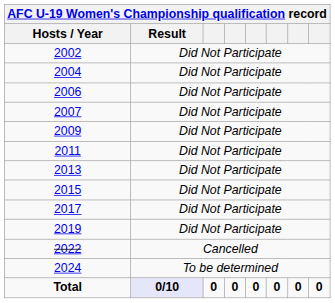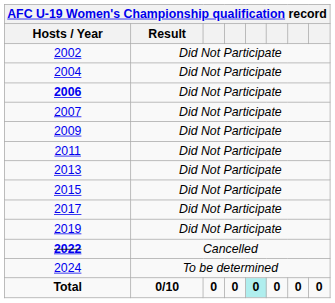(68, 92) normal -> (68, 92) bold
(68, 248) normal -> (68, 248) bold
(167, 287) lavender background -> (167, 287) no background
(256, 287) no background -> (256, 287) paleturquoise background
